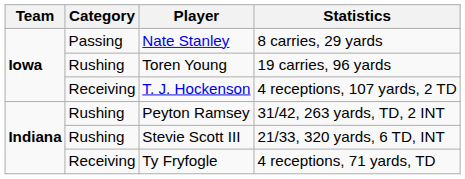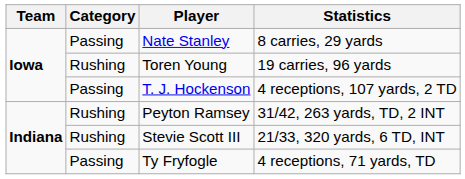(102, 89) Receiving -> (97, 89) Passing
(102, 161) Receiving -> (97, 161) Passing
